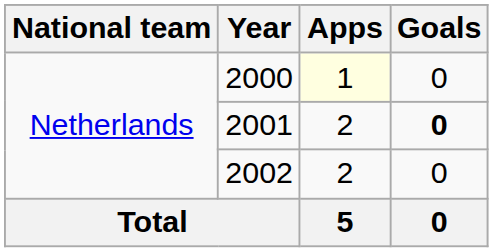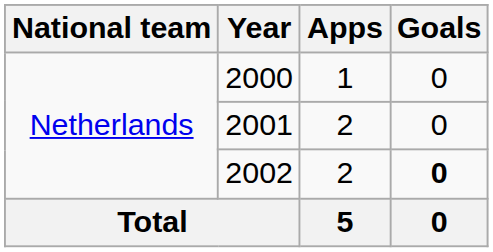(345, 76) lightyellow background -> (345, 76) no background
(439, 125) bold -> (439, 125) normal
(439, 173) normal -> (439, 173) bold
